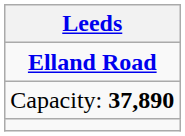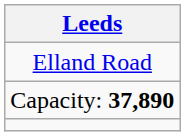(92, 61) bold -> (92, 61) normal
